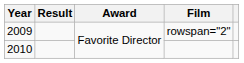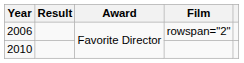(20, 31) 2009 -> (20, 31) 2006
